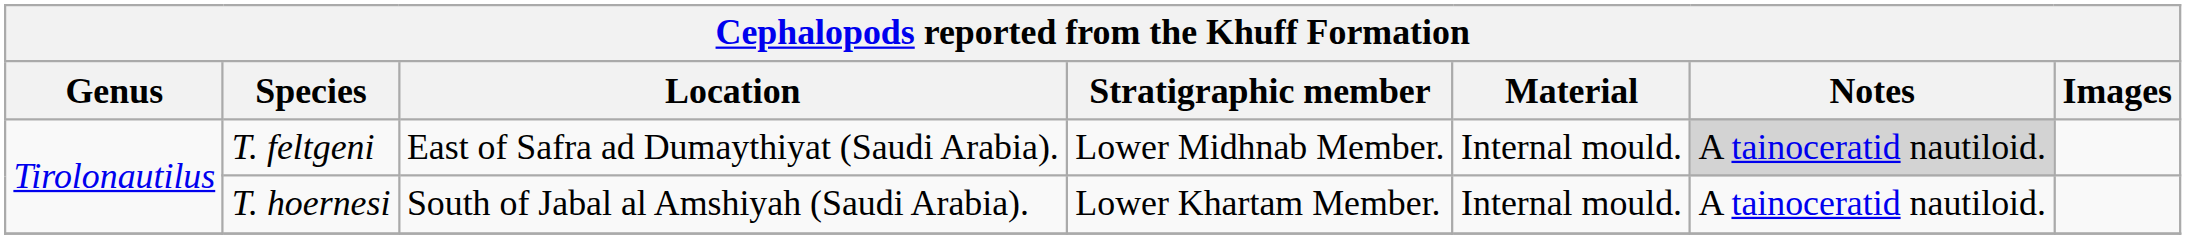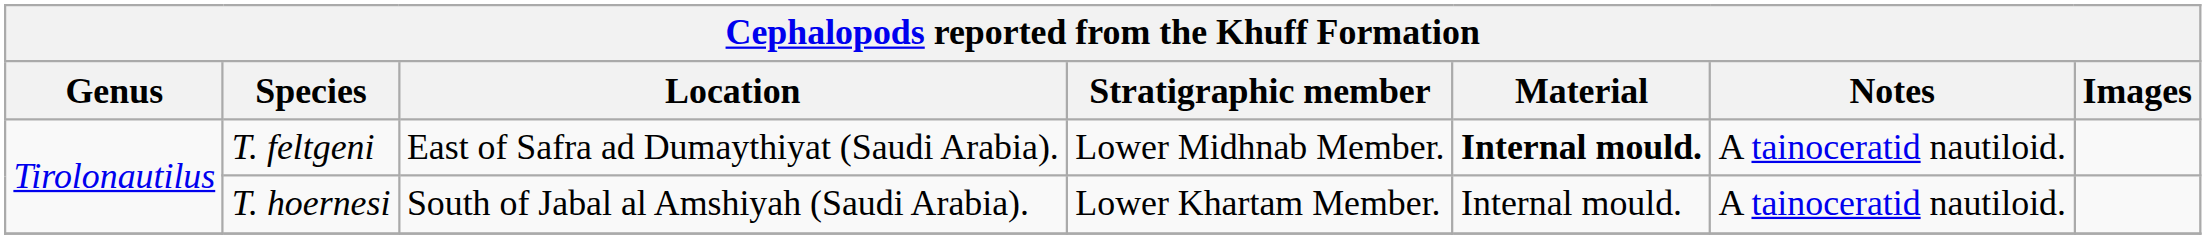(1572, 146) normal -> (1582, 146) bold
(1872, 146) lightgrey background -> (1892, 146) no background
